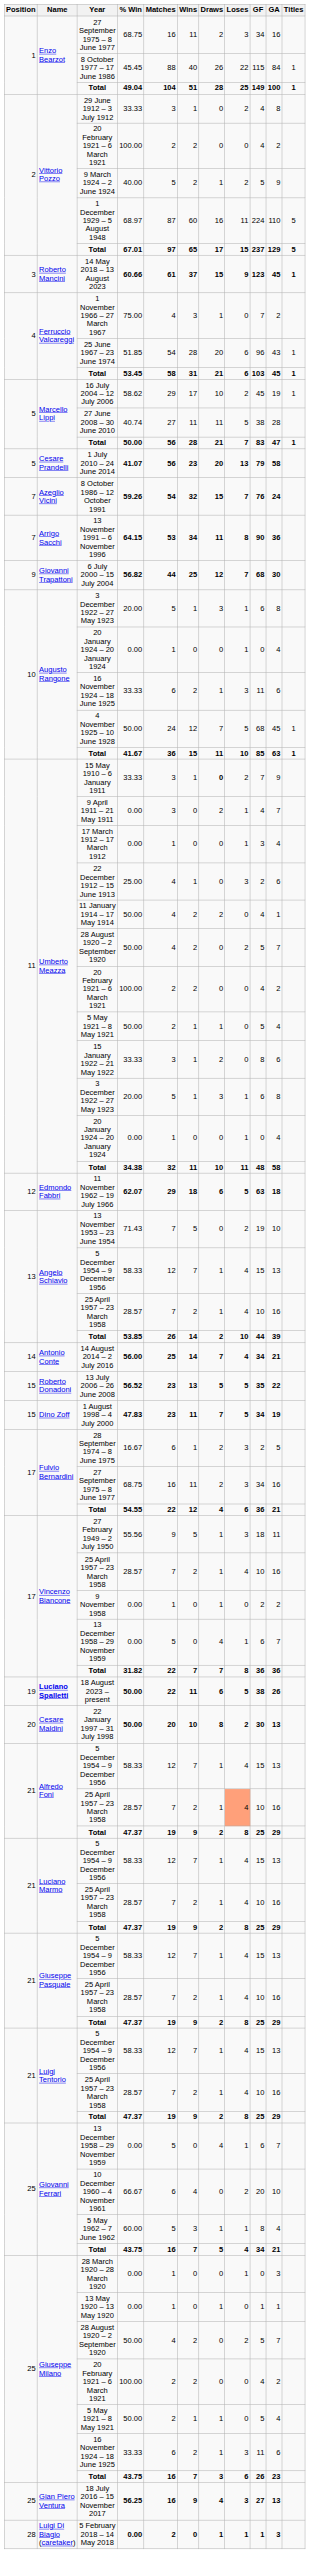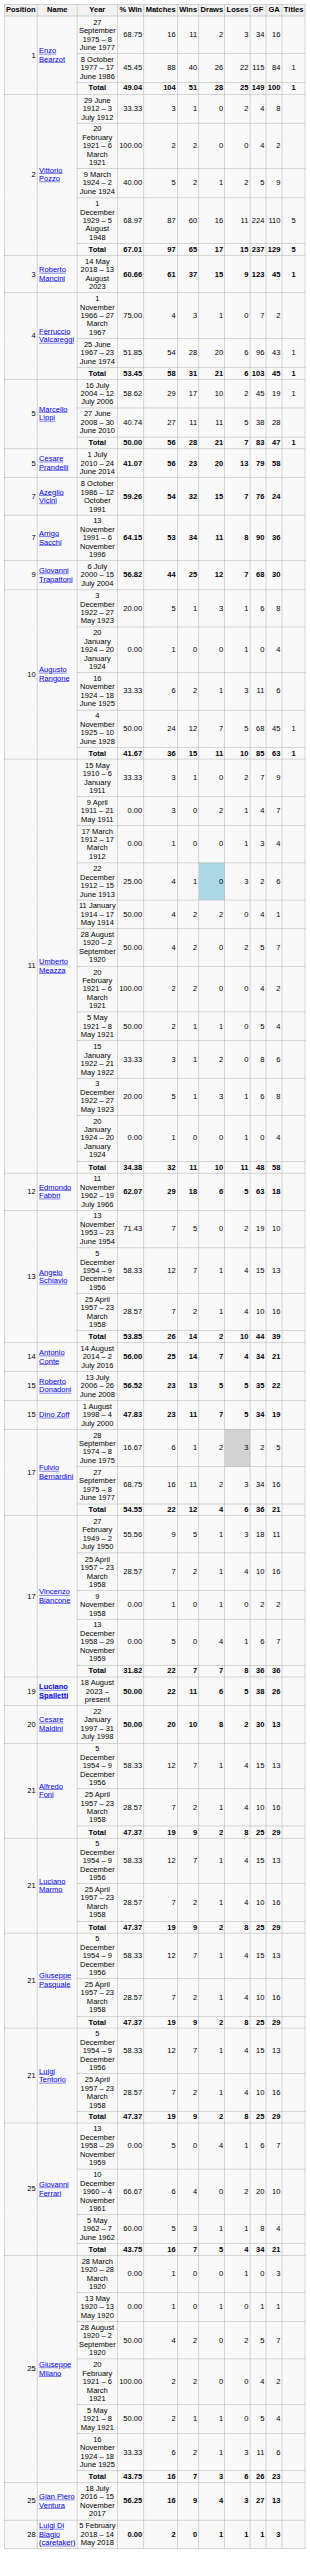(221, 778) bold -> (221, 778) normal
(221, 881) no background -> (221, 881) lightblue background
(246, 1448) no background -> (246, 1448) lightgrey background
(246, 1807) lightsalmon background -> (246, 1807) no background
